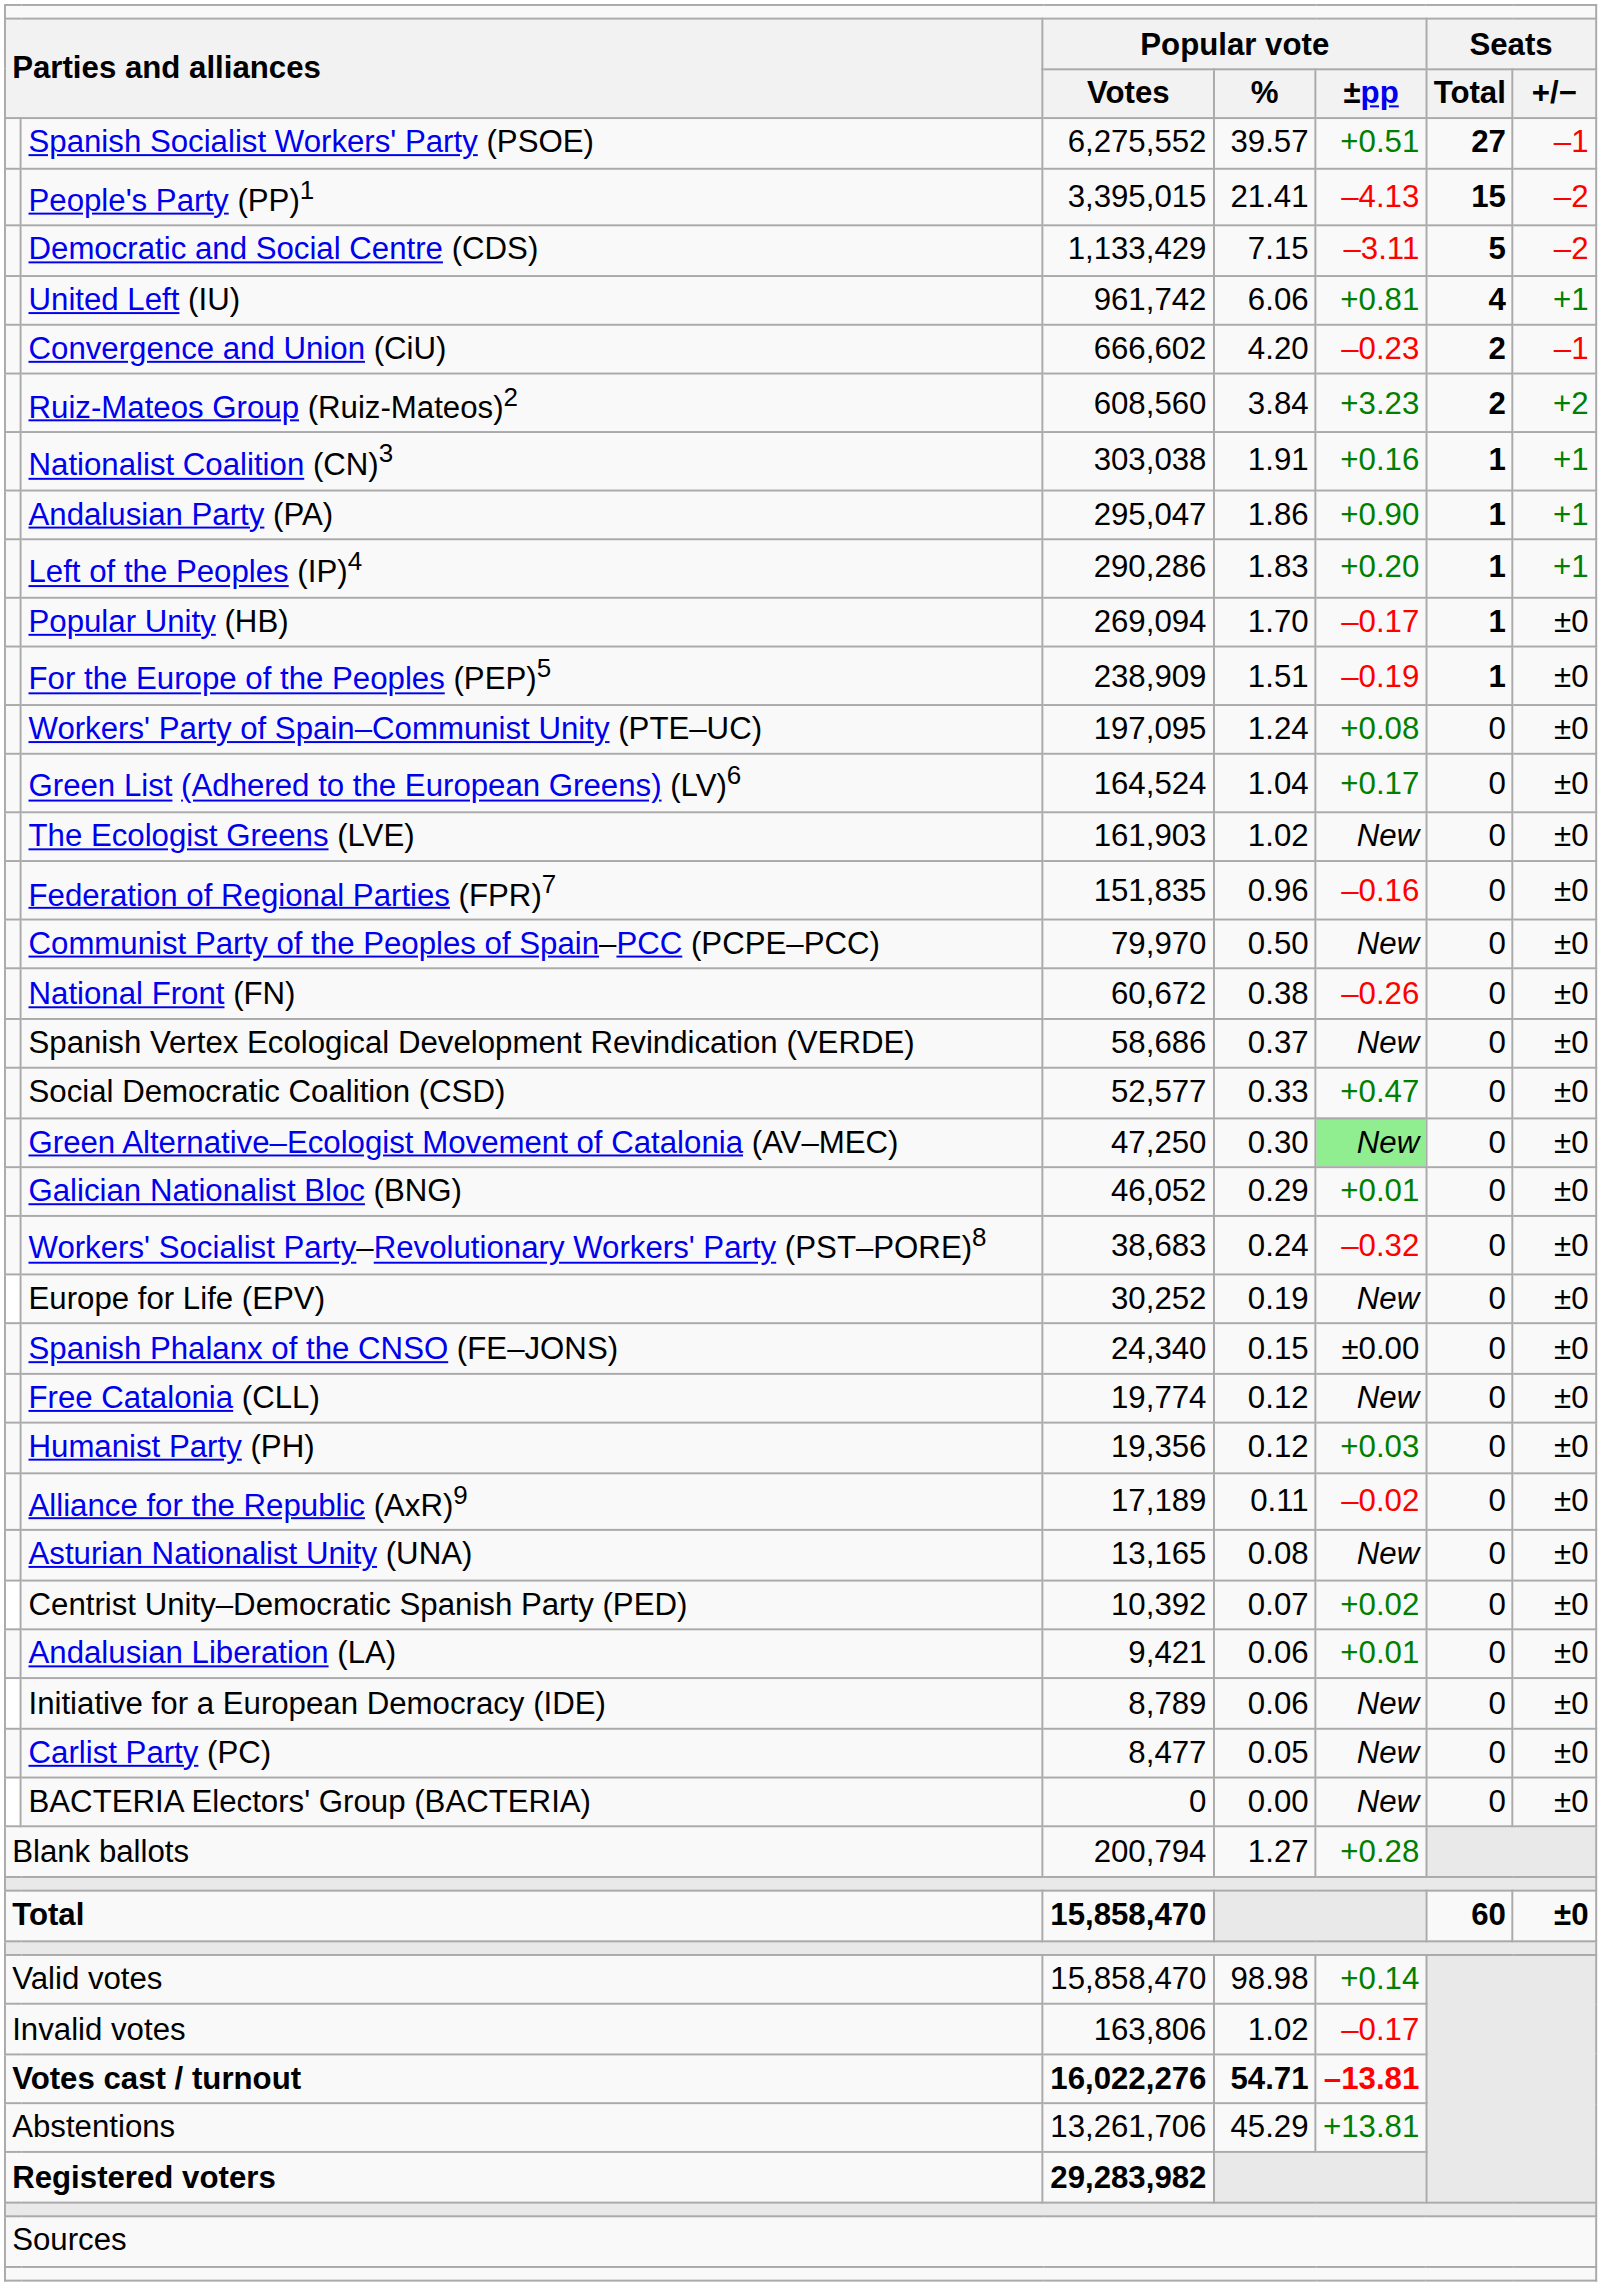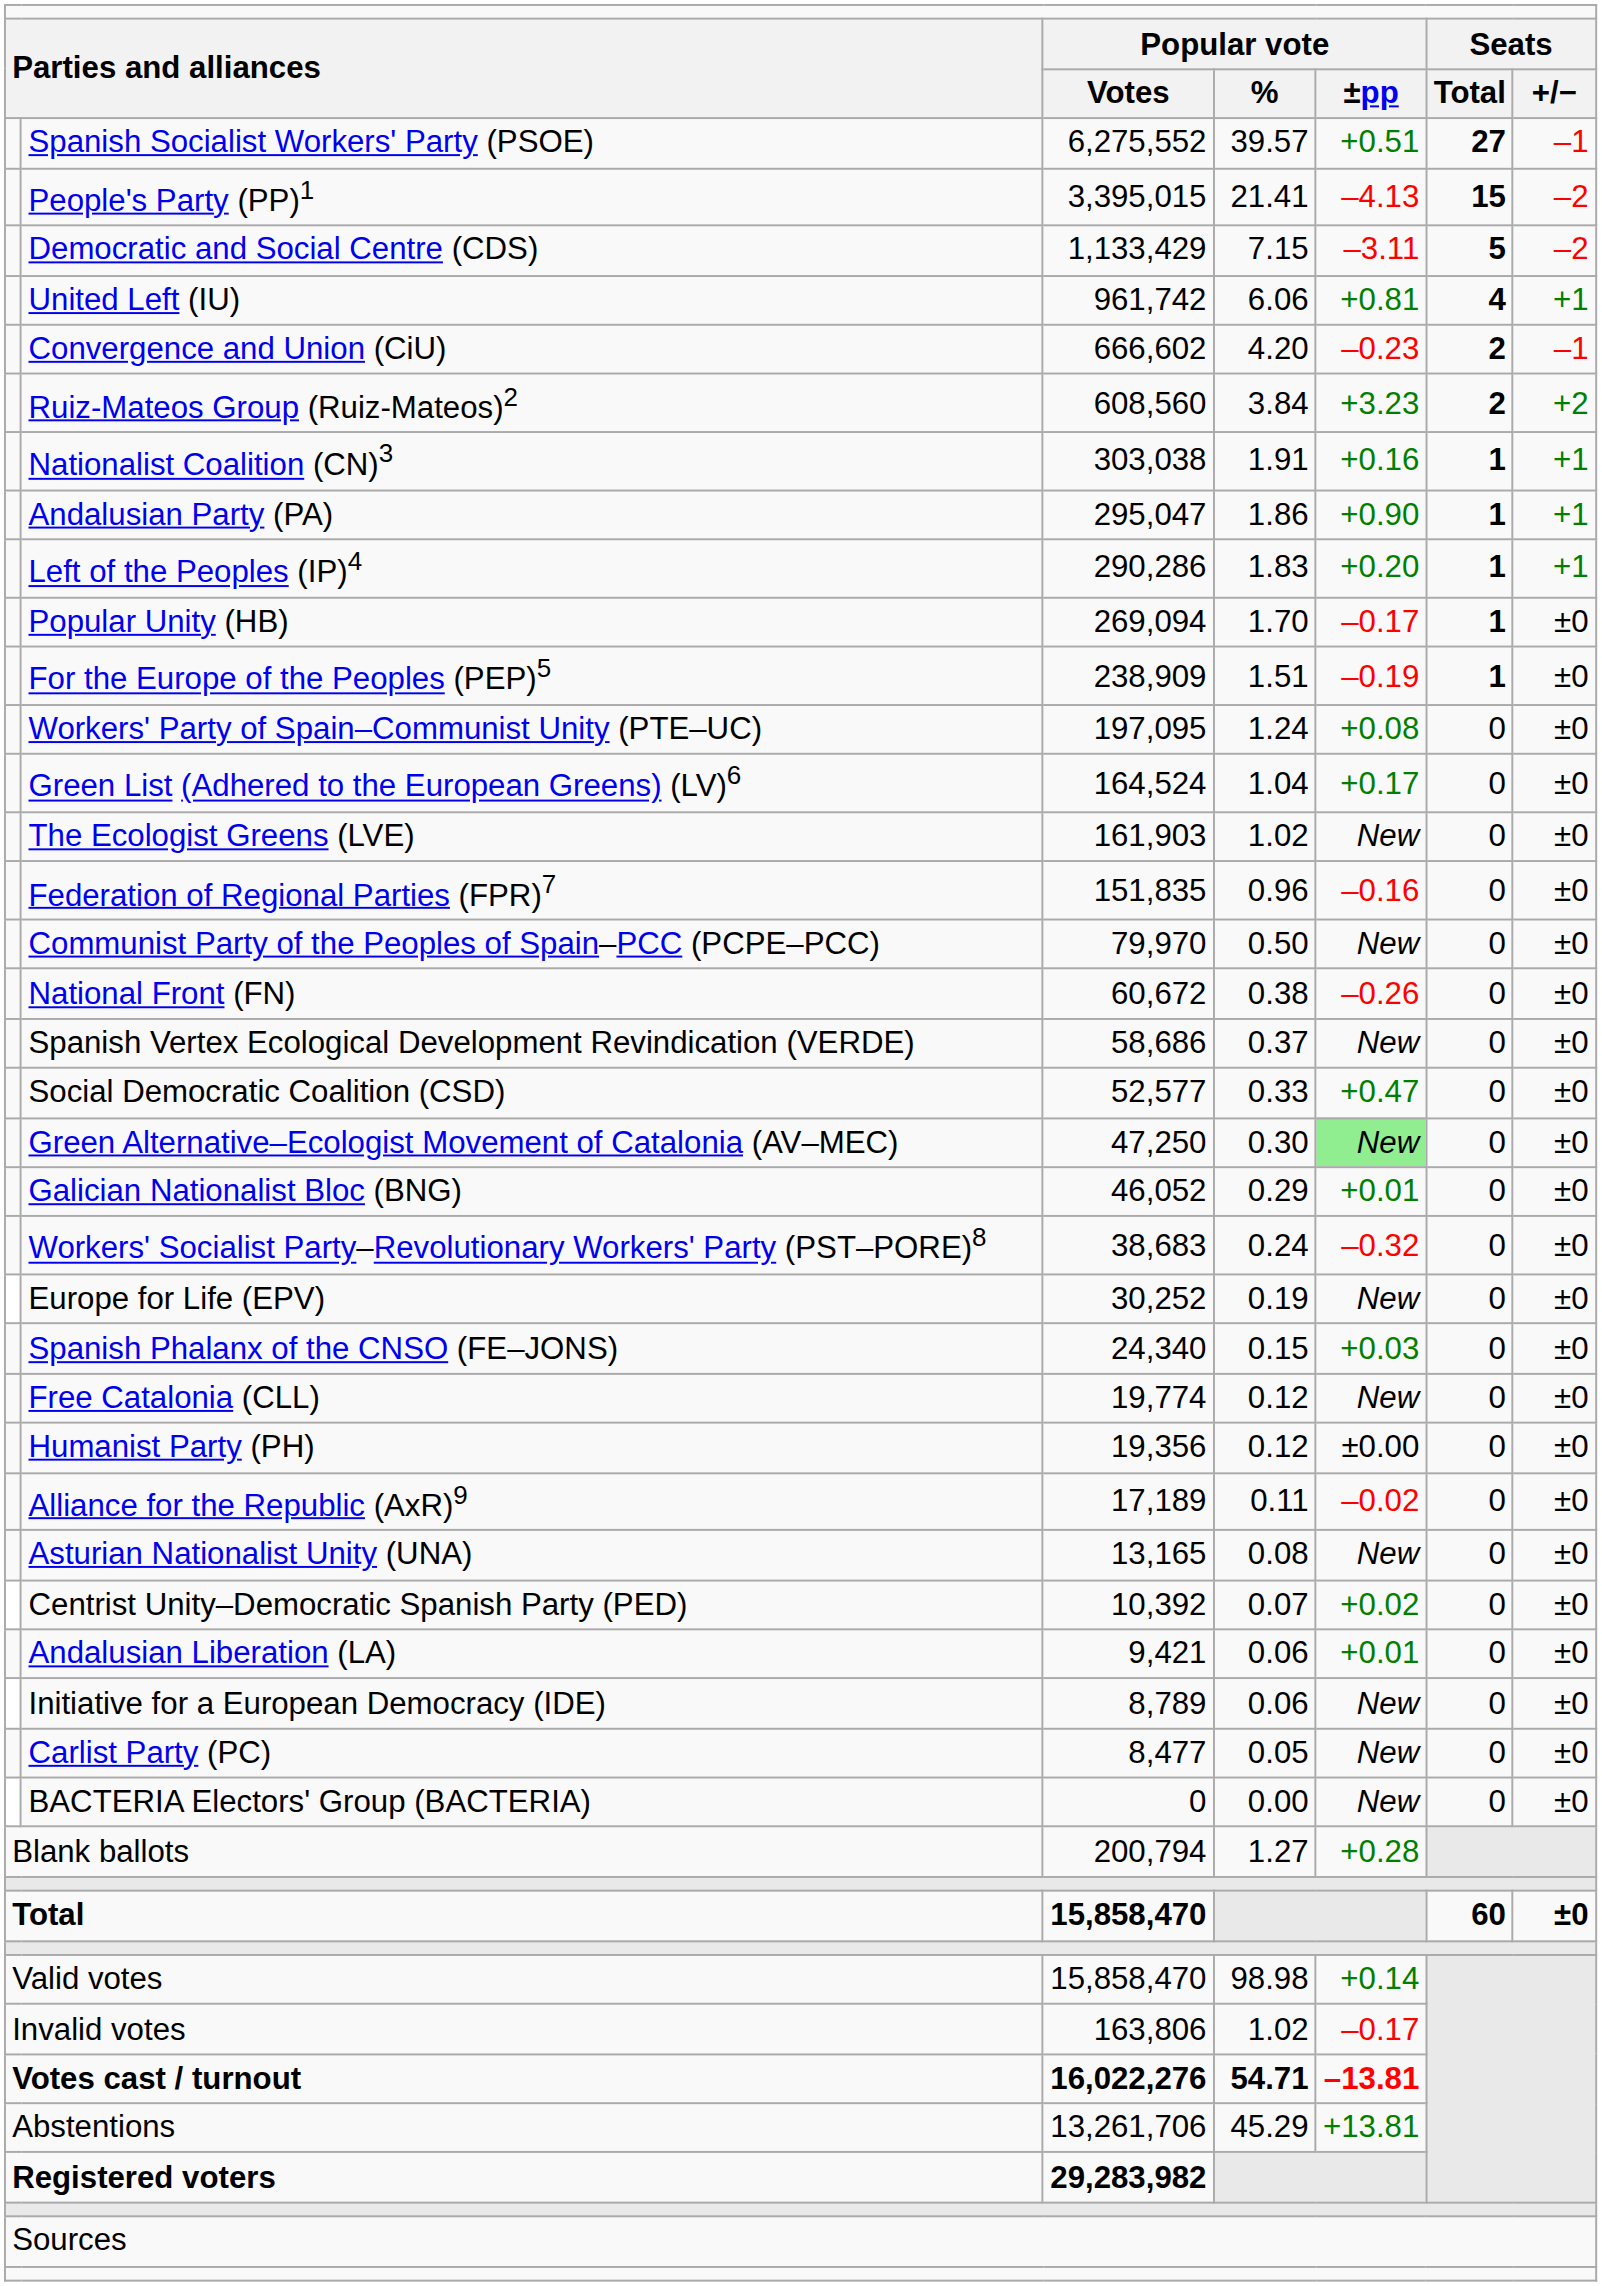(1380, 1348) ±0.00 -> (1380, 1348) +0.03
(1380, 1447) +0.03 -> (1380, 1447) ±0.00
